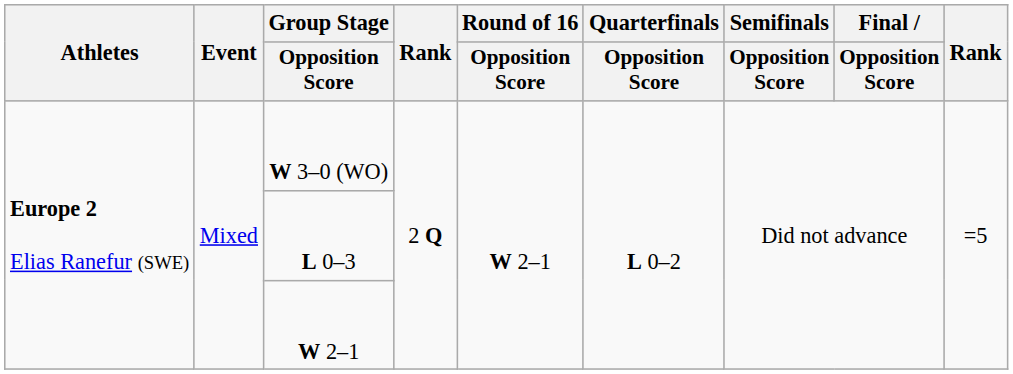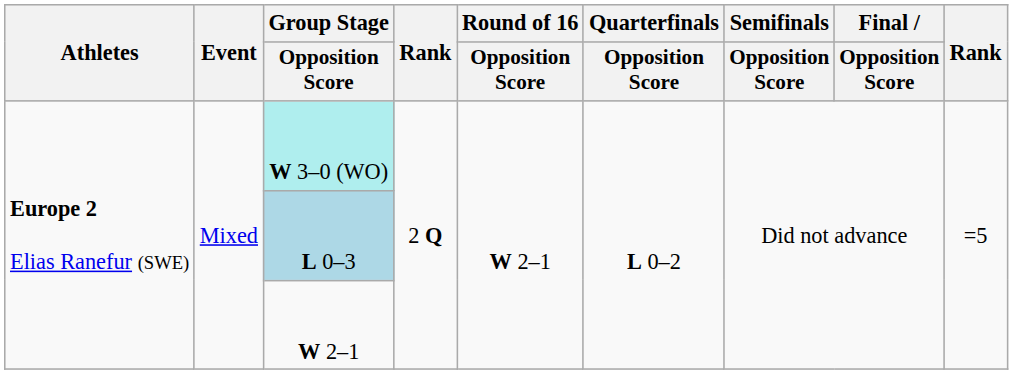(329, 172) no background -> (329, 172) paleturquoise background
(329, 261) no background -> (329, 261) lightblue background
